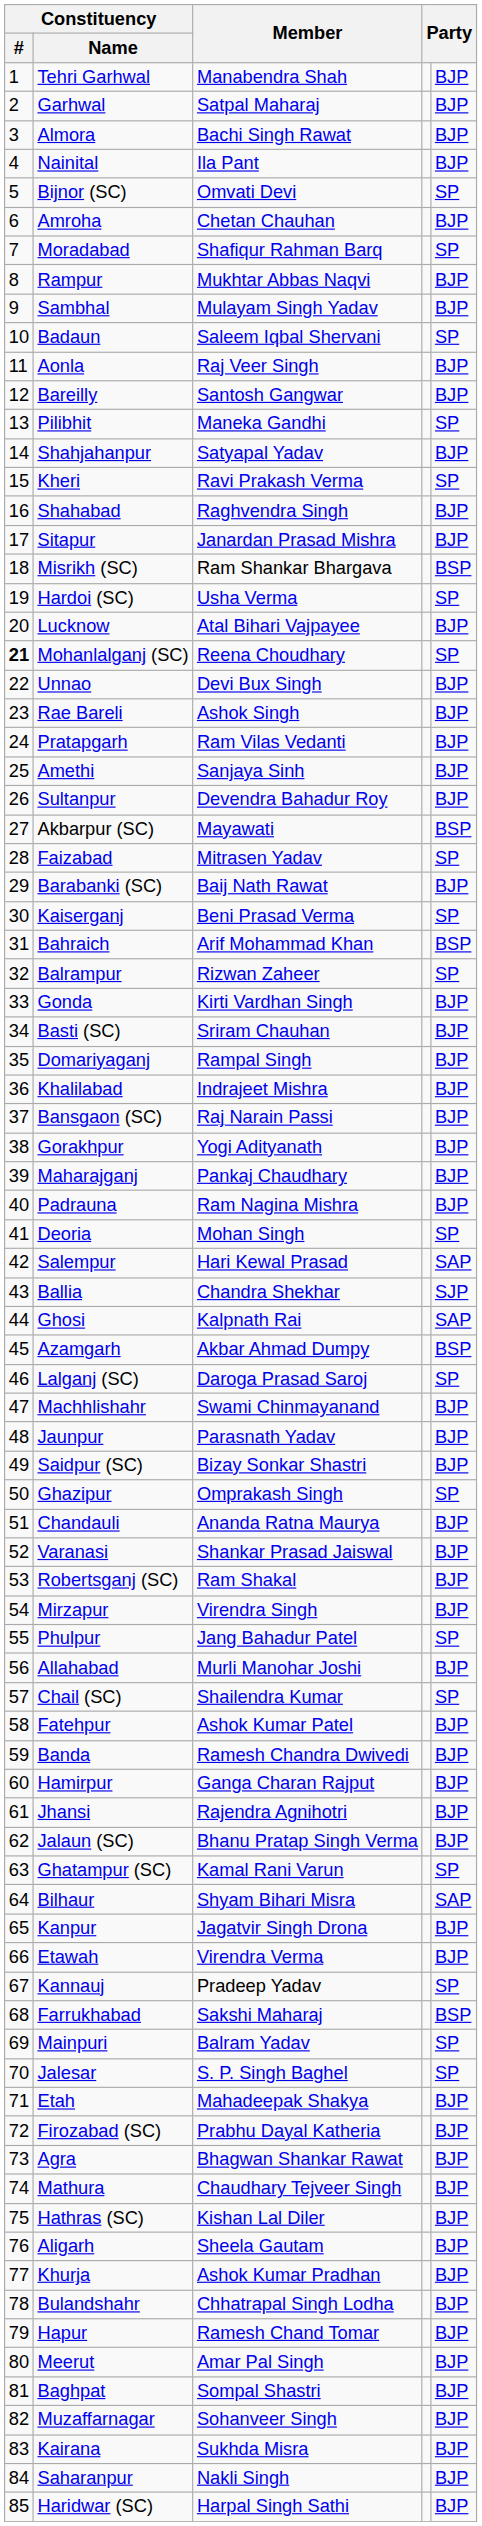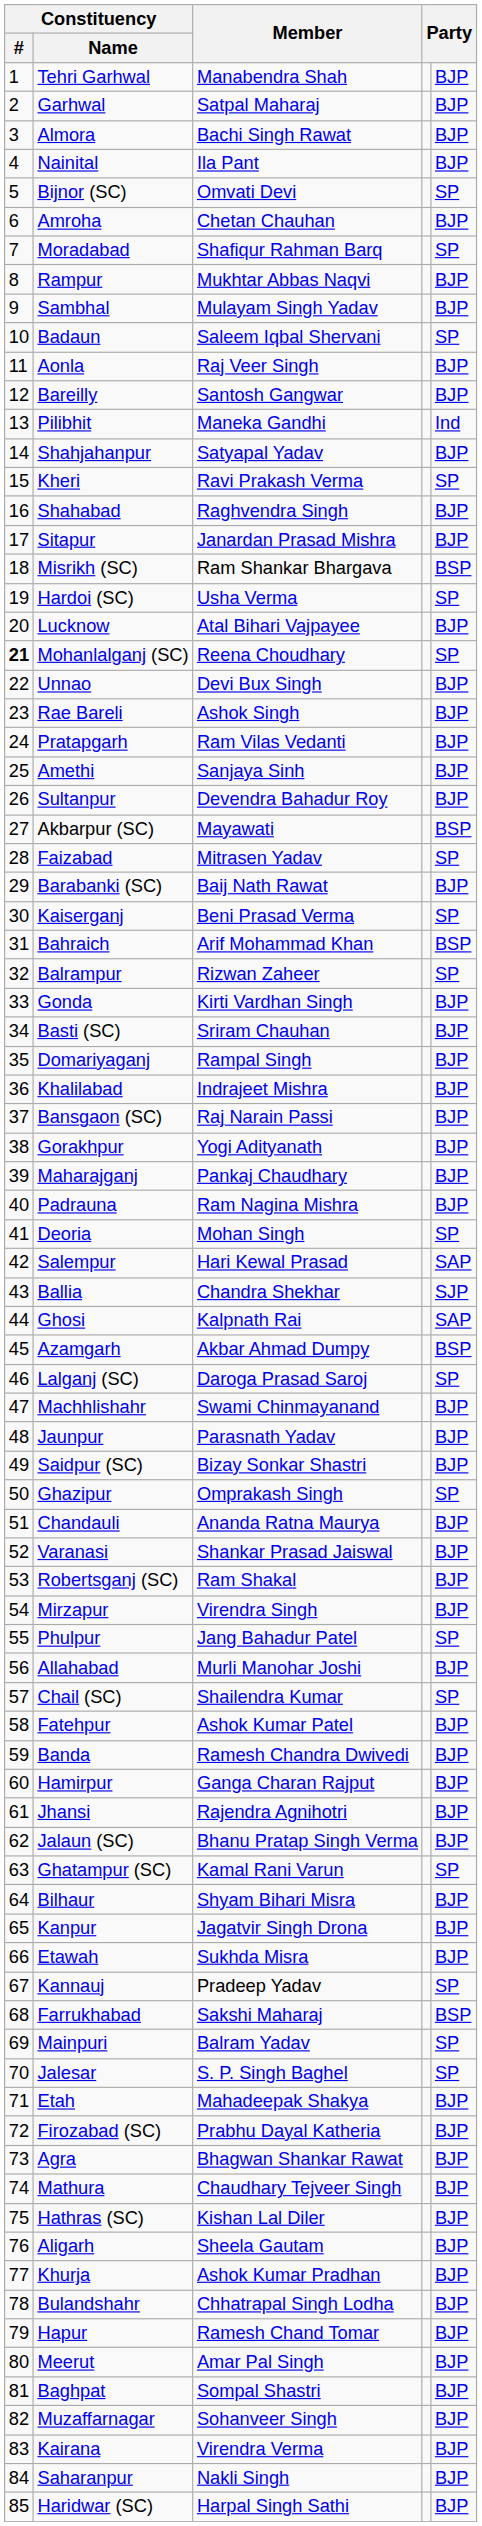(447, 423) SP -> (448, 423) Ind
(453, 1899) SAP -> (452, 1899) BJP
(260, 1957) Virendra Verma -> (253, 1957) Sukhda Misra
(253, 2448) Sukhda Misra -> (260, 2448) Virendra Verma
